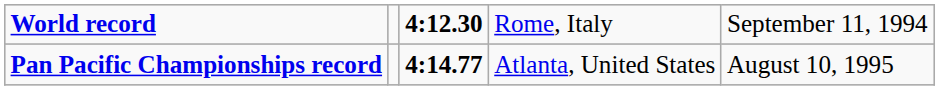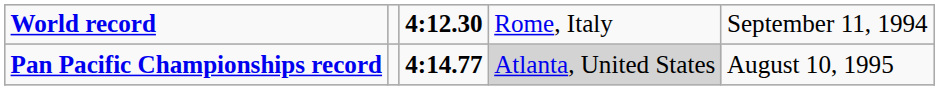(605, 64) no background -> (605, 64) lightgrey background
